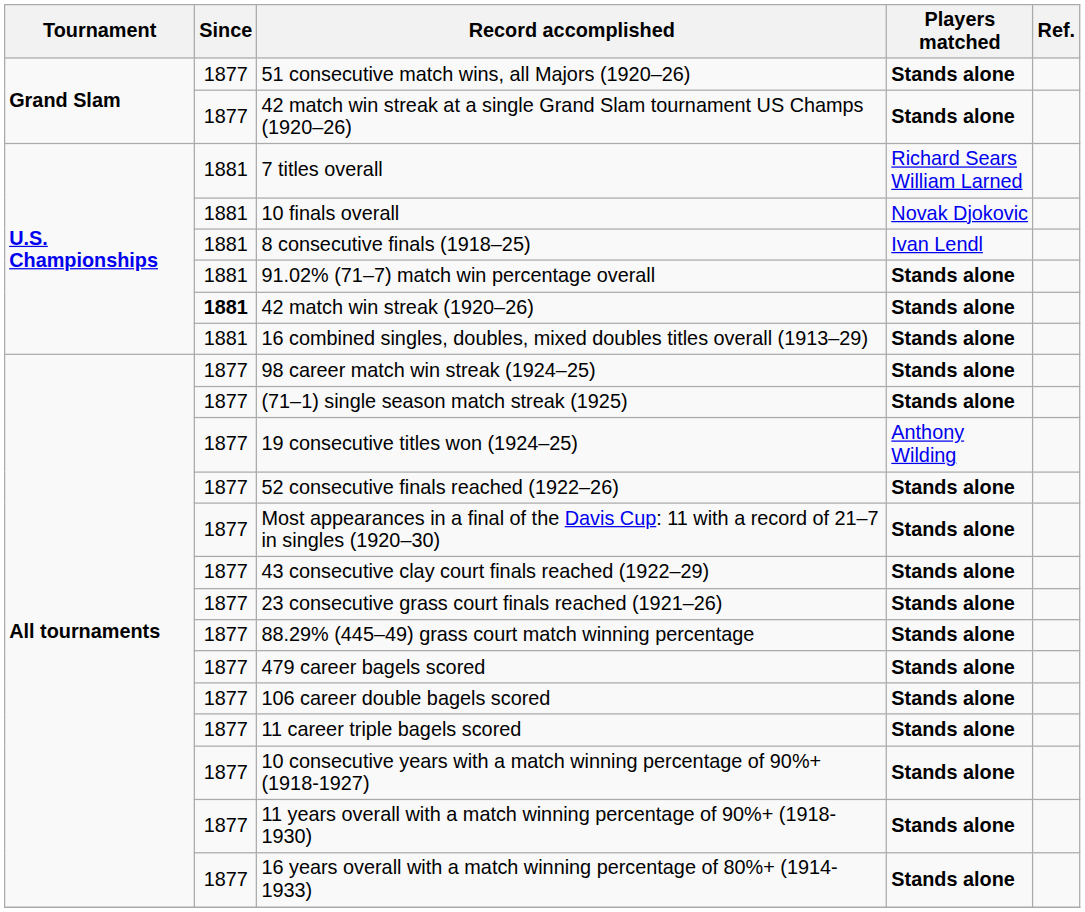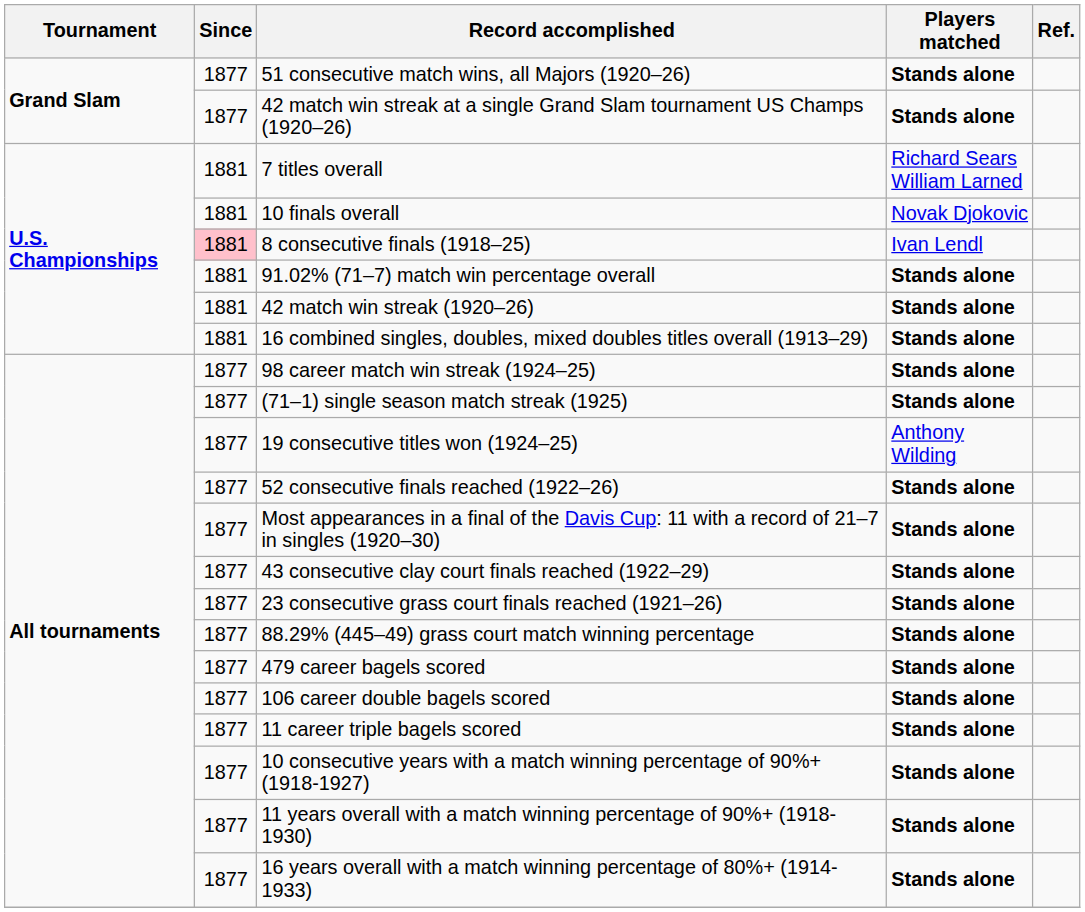(226, 244) no background -> (226, 244) pink background
(226, 307) bold -> (226, 307) normal
